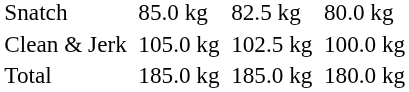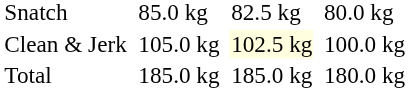(272, 44) no background -> (272, 44) lightyellow background
